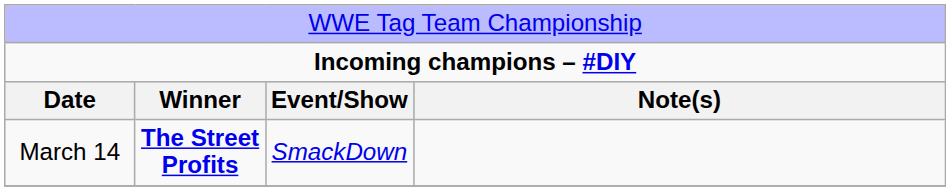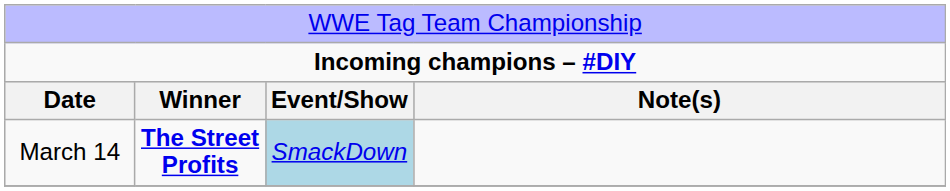(339, 152) no background -> (339, 152) lightblue background
